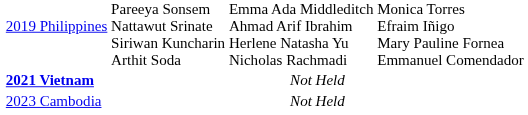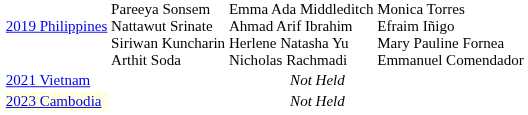(50, 80) bold -> (48, 80) normal
(54, 101) no background -> (54, 101) lightyellow background
